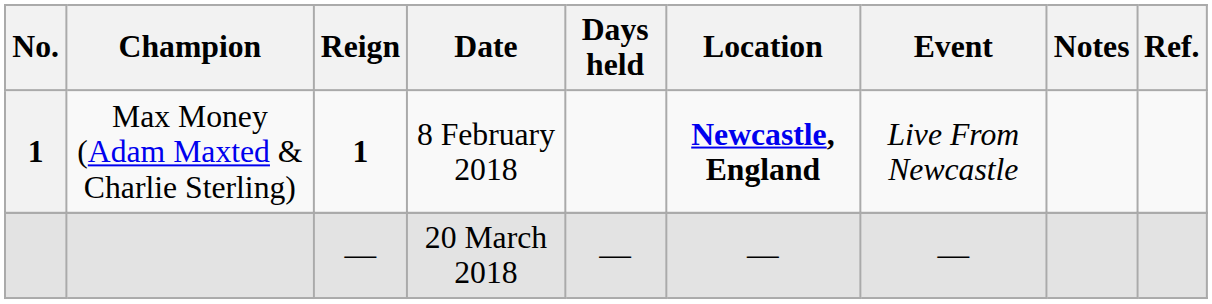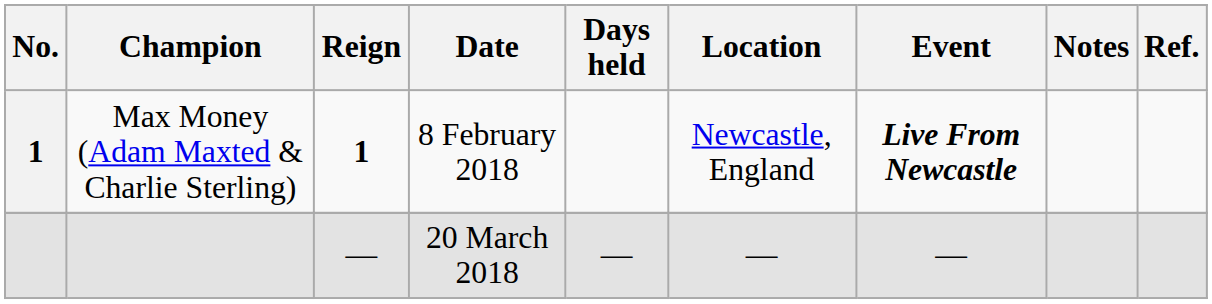(763, 151) bold -> (762, 151) normal
(953, 151) normal -> (951, 151) bold
